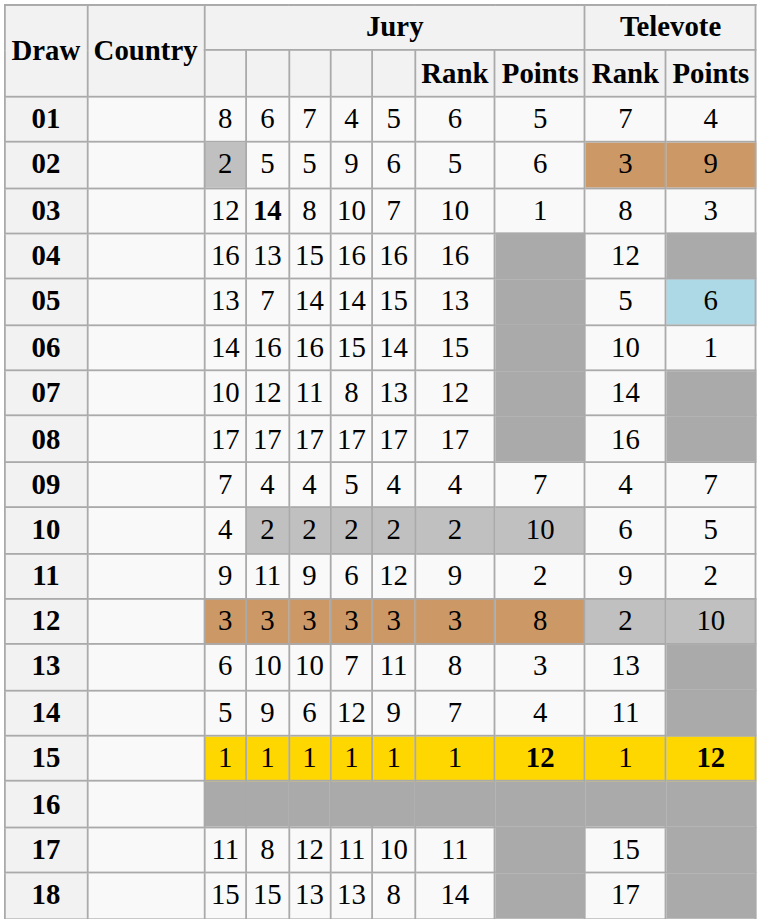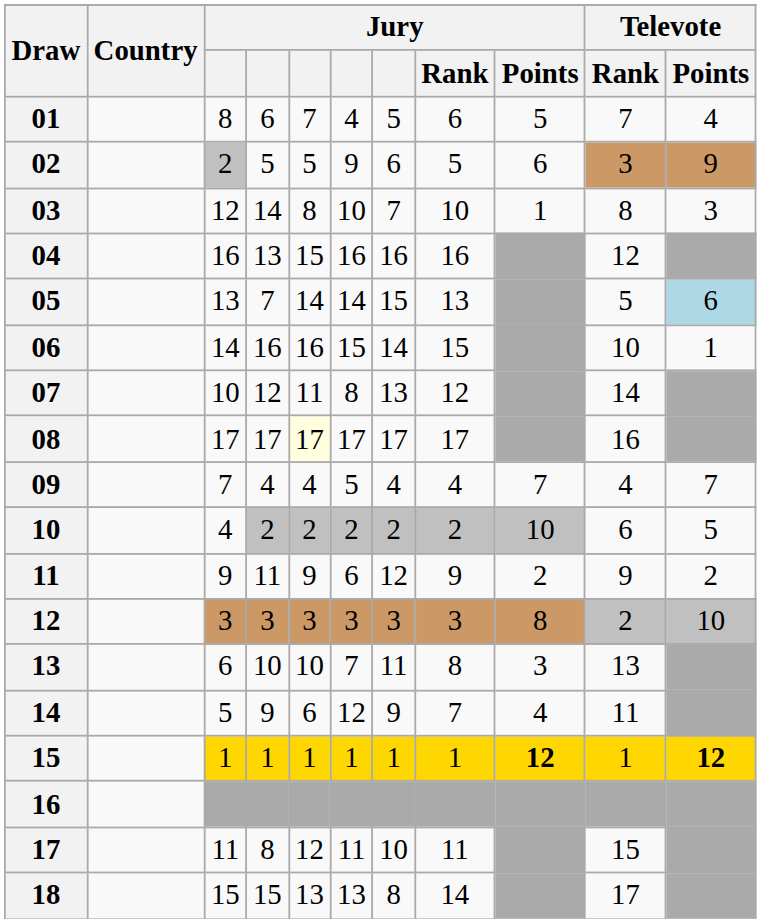(267, 210) bold -> (267, 210) normal
(309, 438) no background -> (309, 438) lightyellow background
